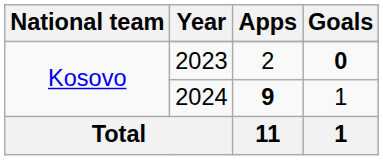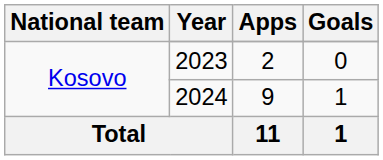(341, 60) bold -> (341, 60) normal
(268, 97) bold -> (268, 97) normal
